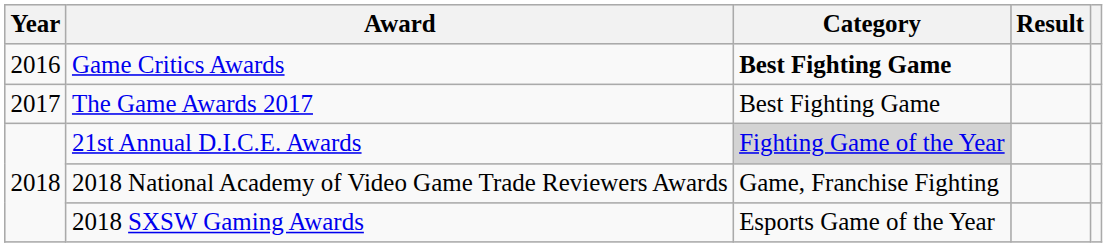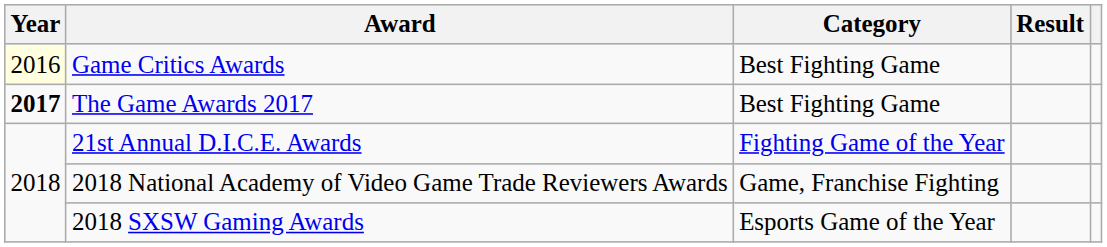(35, 63) no background -> (35, 63) lightyellow background
(845, 63) bold -> (840, 63) normal
(35, 103) normal -> (35, 103) bold
(872, 143) lightgrey background -> (872, 143) no background
